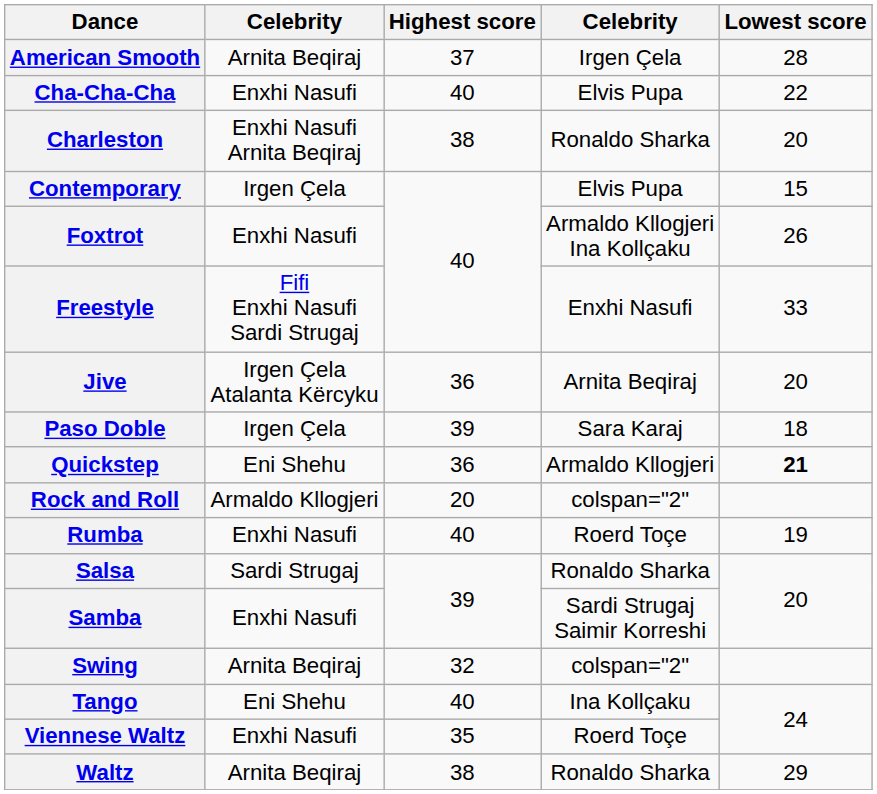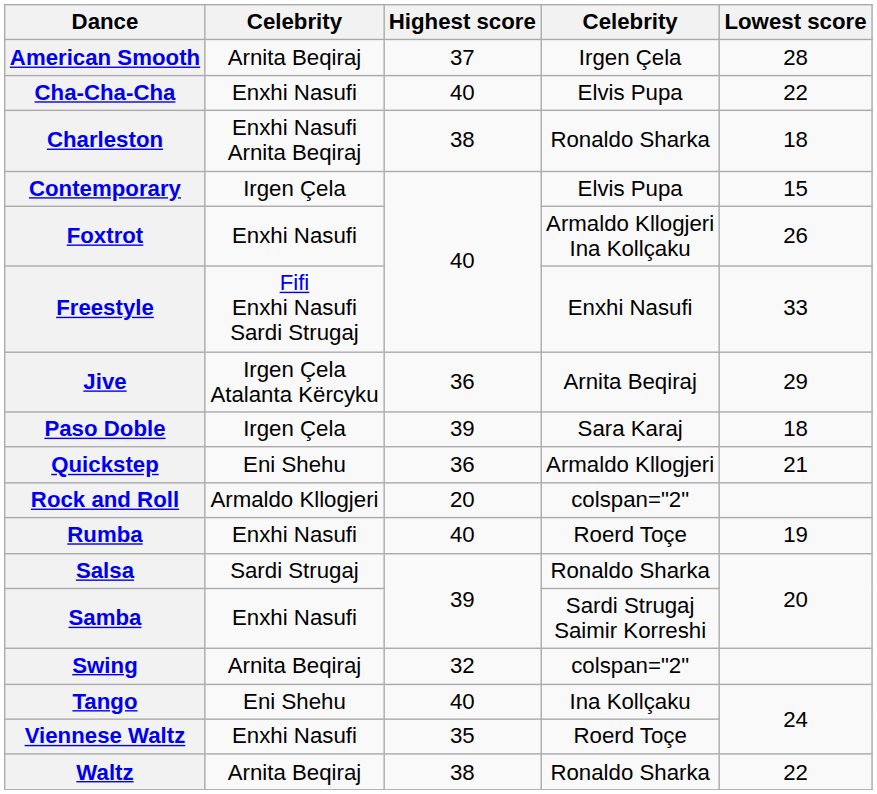(796, 140) 20 -> (796, 140) 18
(796, 381) 20 -> (796, 381) 29
(796, 464) bold -> (796, 464) normal
(796, 771) 29 -> (796, 771) 22
